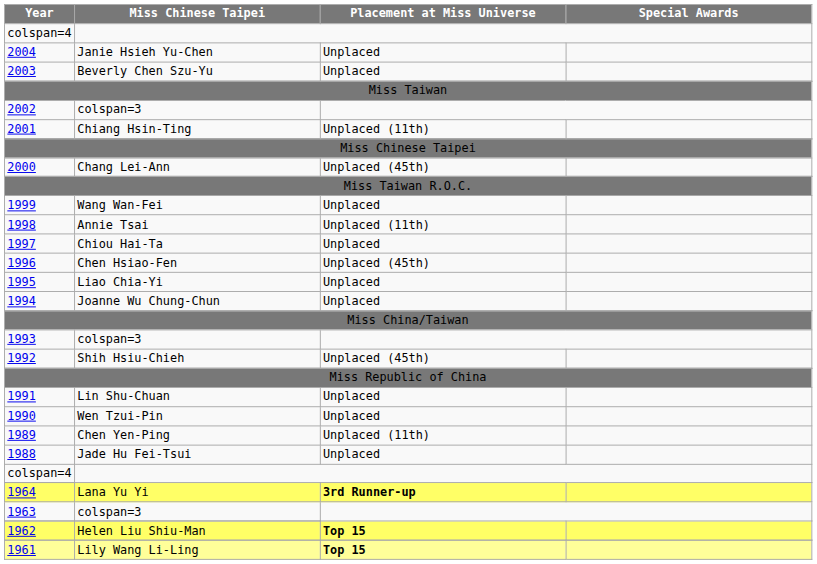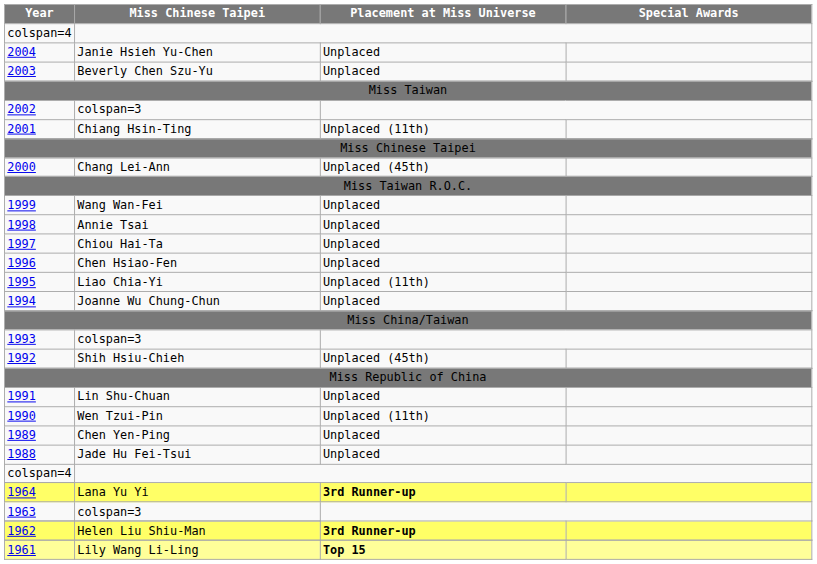(376, 225) Unplaced (11th) -> (351, 225) Unplaced
(376, 263) Unplaced (45th) -> (351, 263) Unplaced
(351, 282) Unplaced -> (376, 282) Unplaced (11th)
(351, 416) Unplaced -> (376, 416) Unplaced (11th)
(376, 435) Unplaced (11th) -> (351, 435) Unplaced
(344, 531) Top 15 -> (369, 531) 3rd Runner-up
